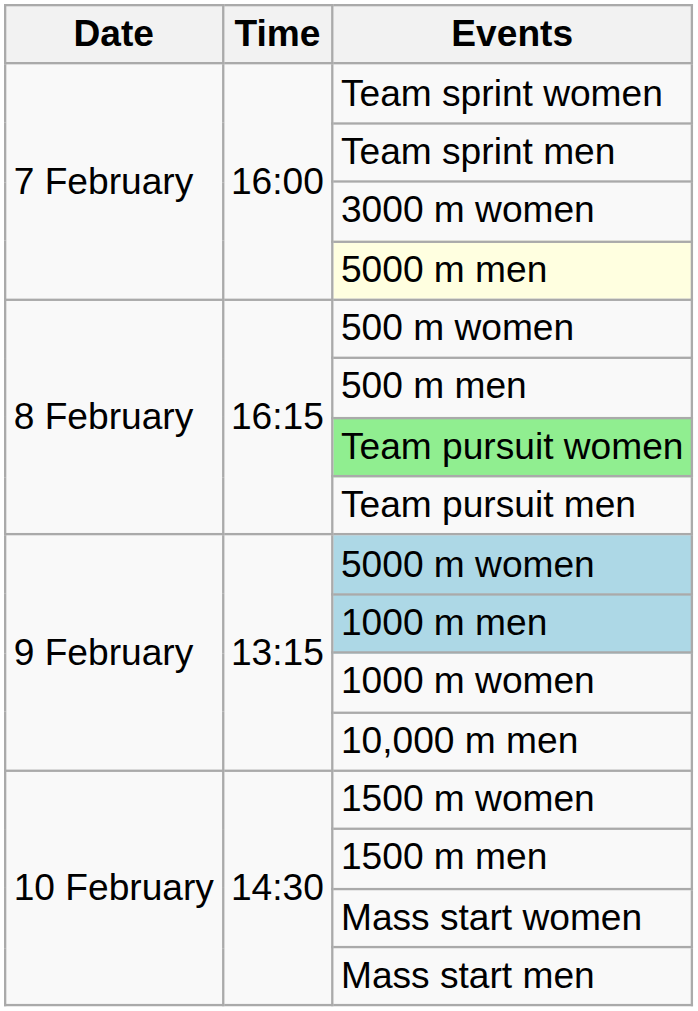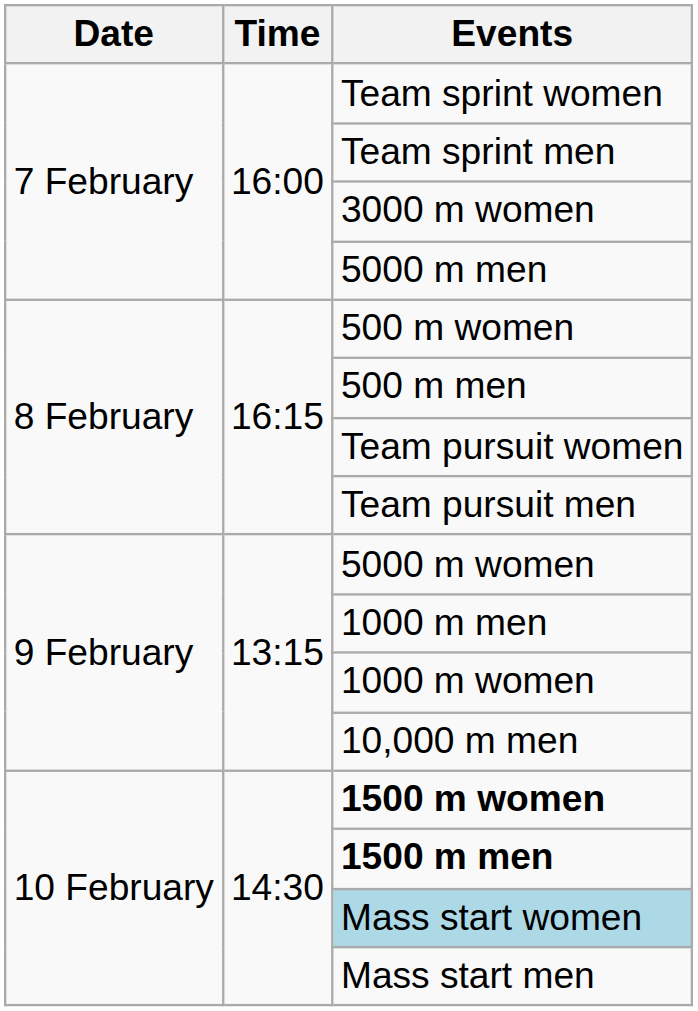(444, 269) lightyellow background -> (444, 269) no background
(512, 446) lightgreen background -> (512, 446) no background
(468, 563) lightblue background -> (468, 563) no background
(444, 622) lightblue background -> (444, 622) no background
(468, 799) normal -> (473, 799) bold
(444, 858) normal -> (447, 858) bold
(492, 916) no background -> (492, 916) lightblue background
